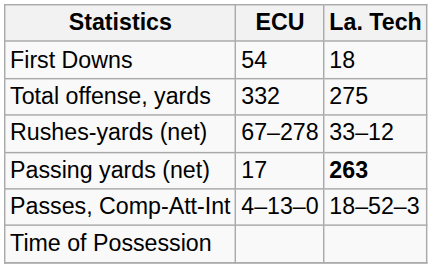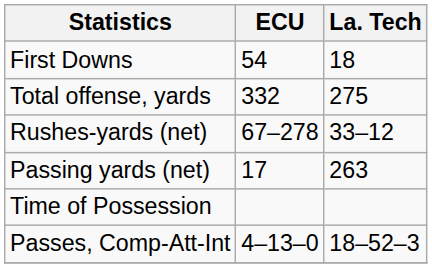(349, 170) bold -> (349, 170) normal
rows swapped: (120, 206) <-> (111, 243)
